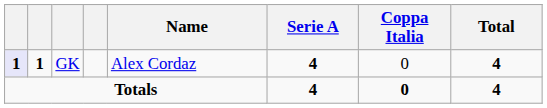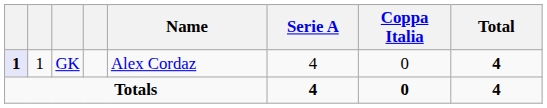(40, 63) bold -> (40, 63) normal
(313, 63) bold -> (313, 63) normal
